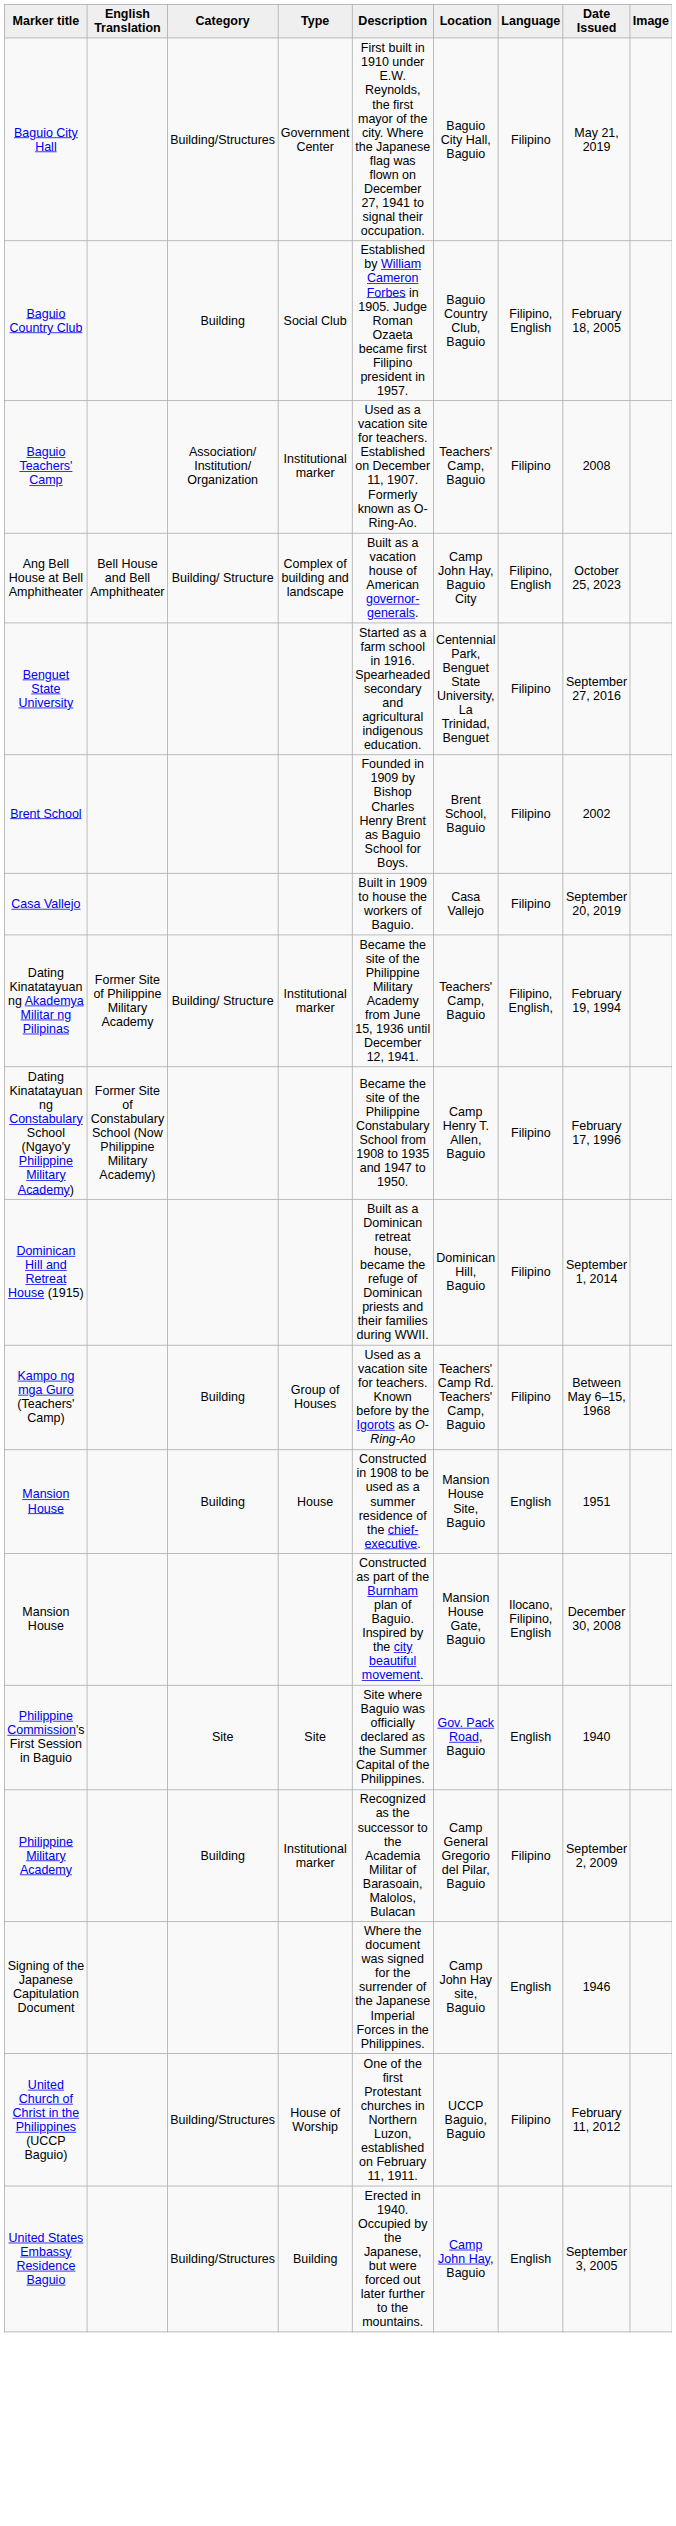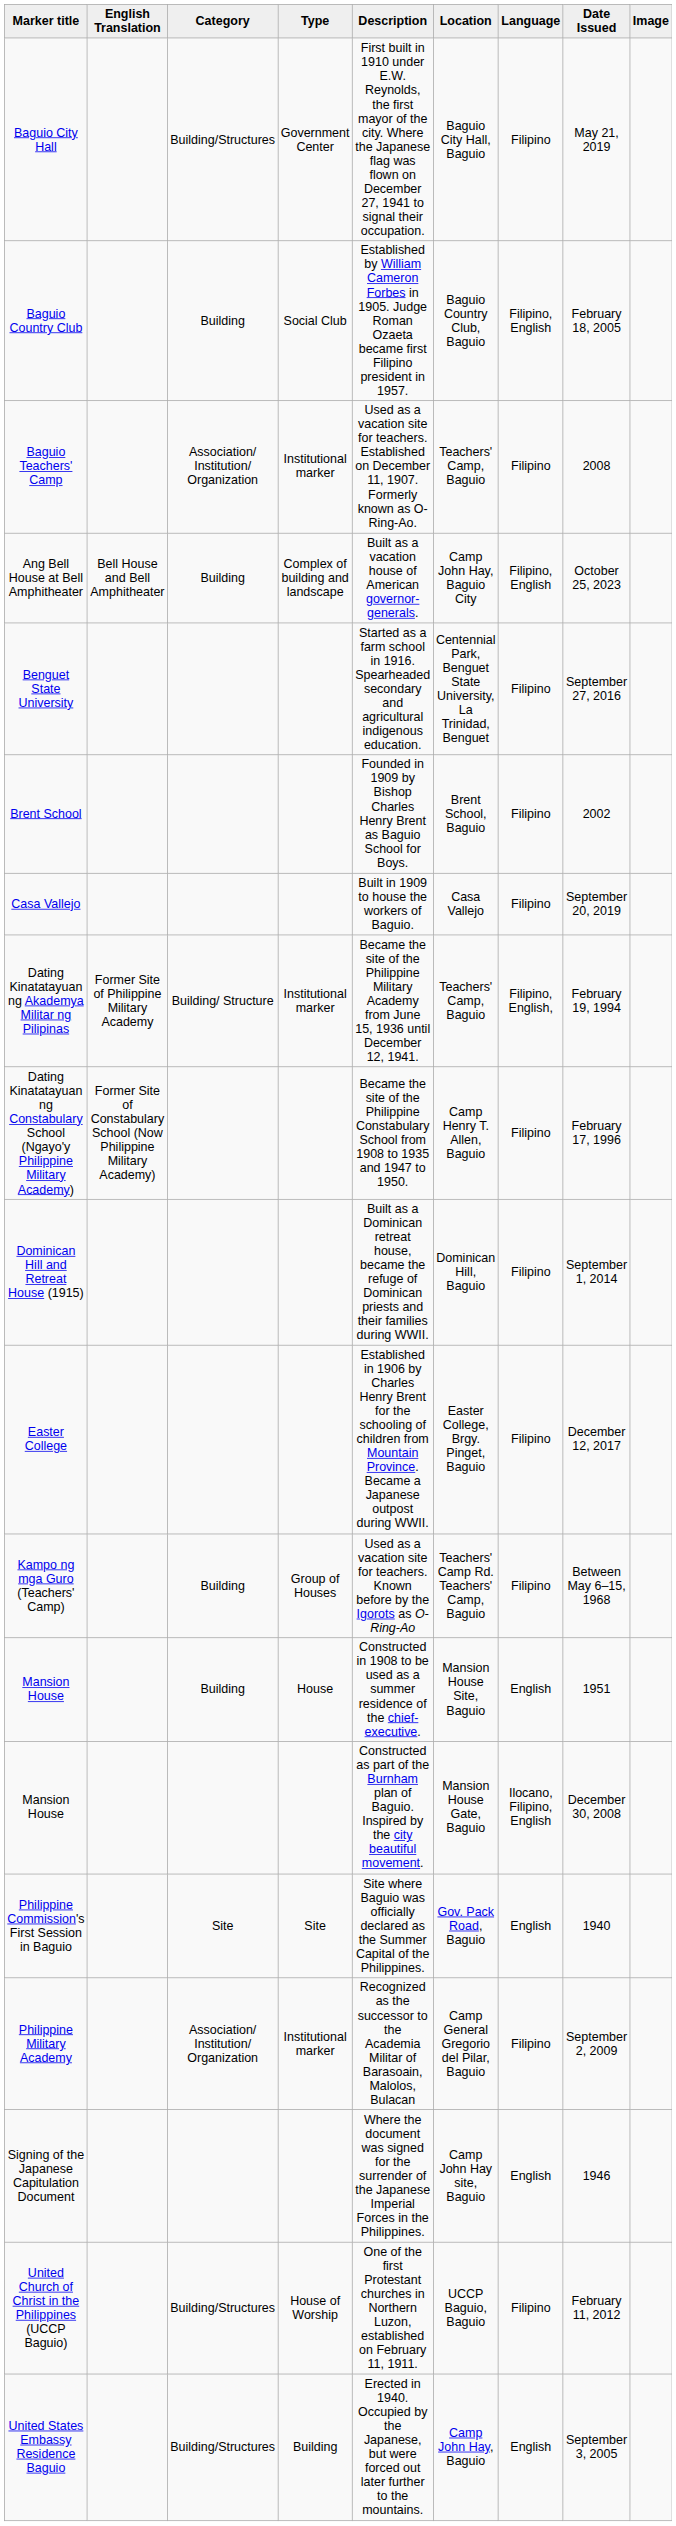(223, 577) Building/ Structure -> (223, 577) Building
+ row: (46, 1439)
(223, 1855) Building -> (223, 2043) Association/ Institution/ Organization
